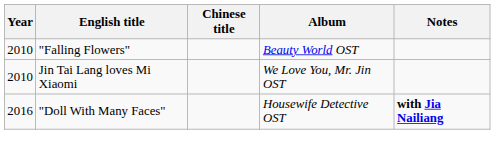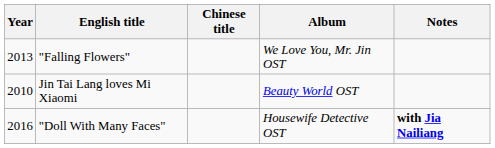(20, 49) 2010 -> (20, 56) 2013
(311, 49) Beauty World OST -> (317, 56) We Love You, Mr. Jin OST
(317, 76) We Love You, Mr. Jin OST -> (311, 91) Beauty World OST
